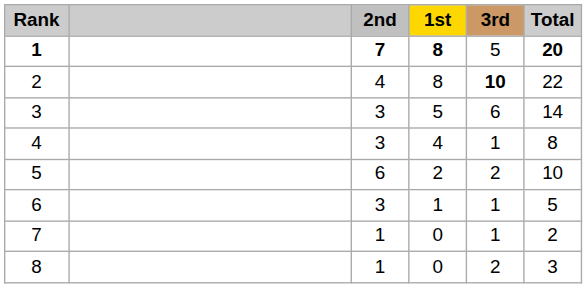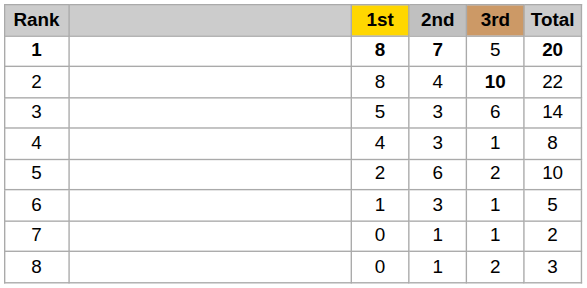columns swapped: (438, 19) <-> (380, 19)
